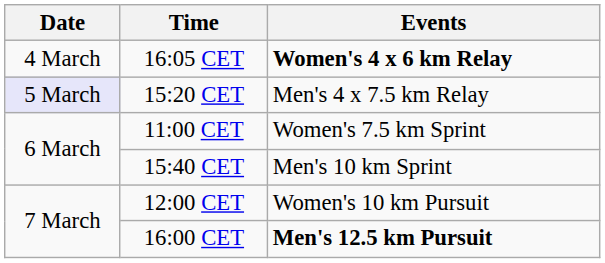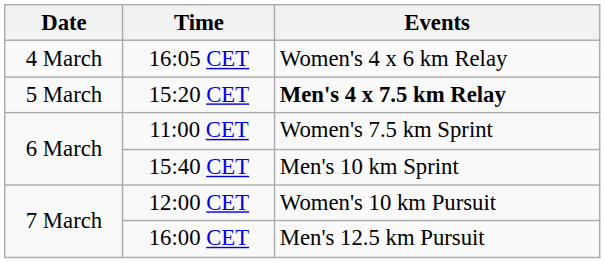(392, 58) bold -> (394, 58) normal
(62, 94) lavender background -> (64, 94) no background
(381, 94) normal -> (393, 94) bold
(383, 238) bold -> (382, 238) normal
